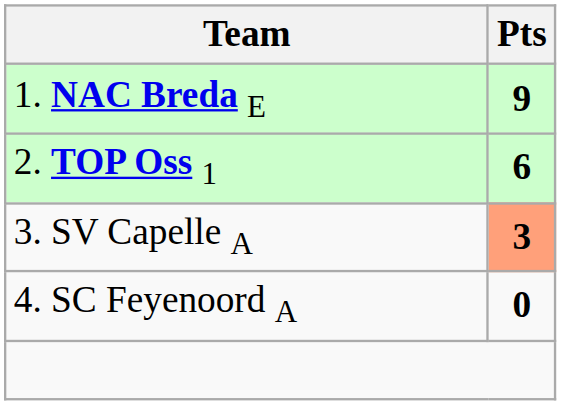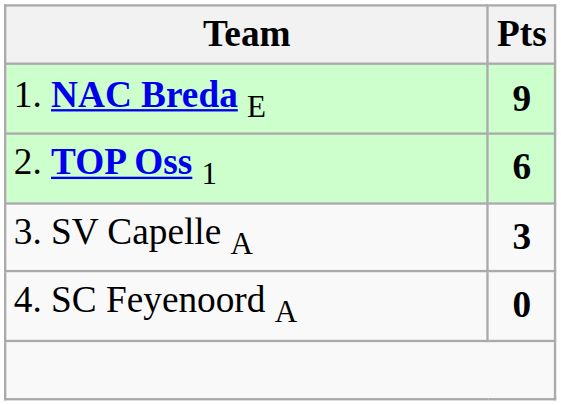(522, 236) lightsalmon background -> (522, 236) no background
